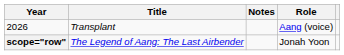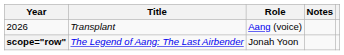columns swapped: (306, 12) <-> (261, 12)
